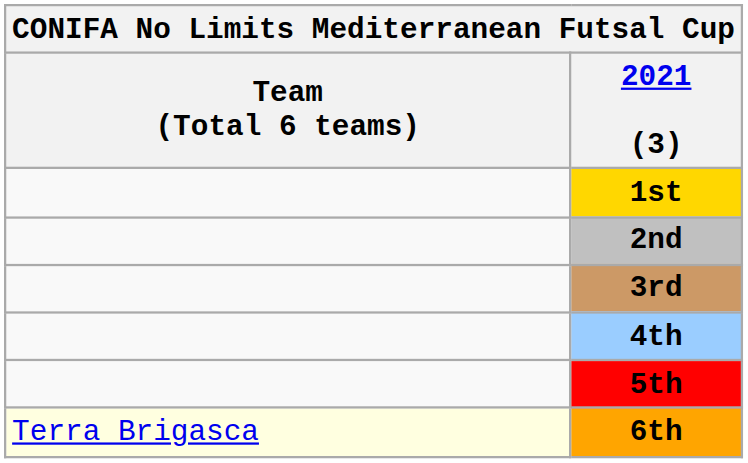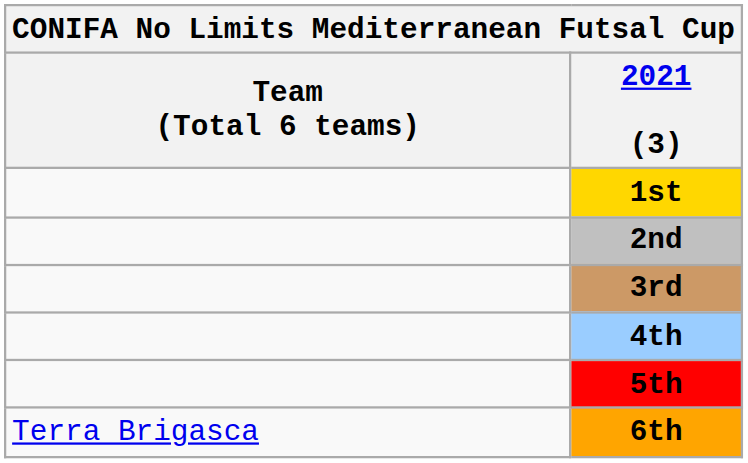(136, 432) lightyellow background -> (136, 432) no background
